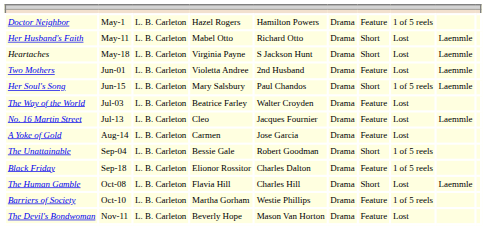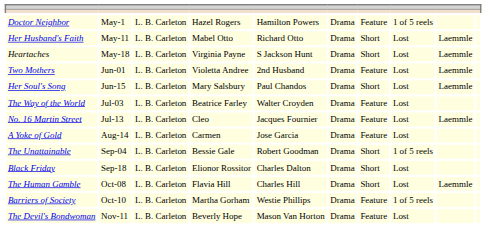(413, 86) 1 of 5 reels -> (401, 86) Lost
(374, 167) Feature -> (370, 167) Short
(413, 167) 1 of 5 reels -> (401, 167) Lost
